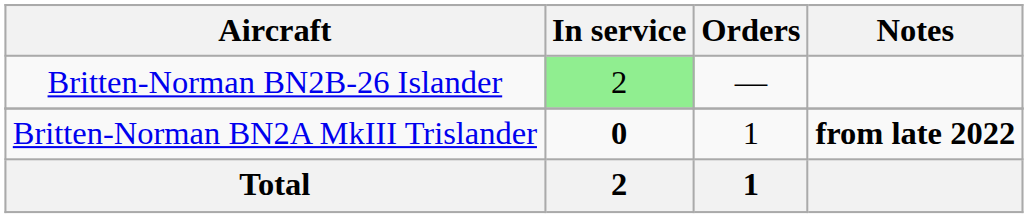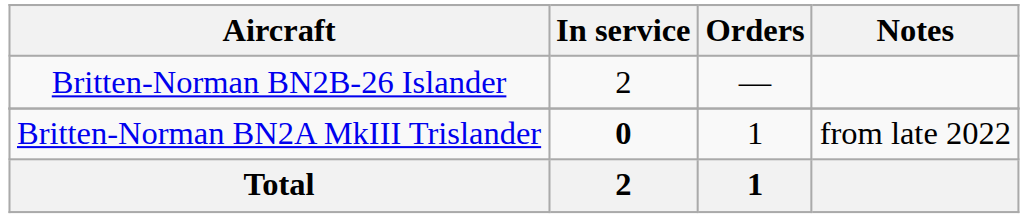(619, 81) lightgreen background -> (623, 81) no background
(915, 133) bold -> (915, 133) normal
